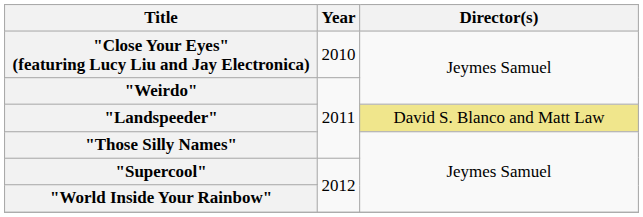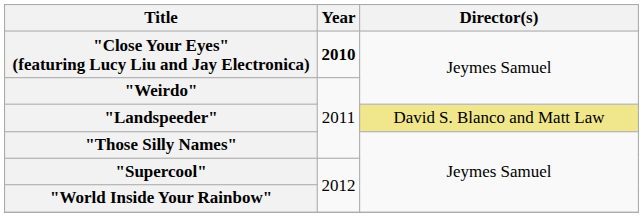(338, 54) normal -> (338, 54) bold
